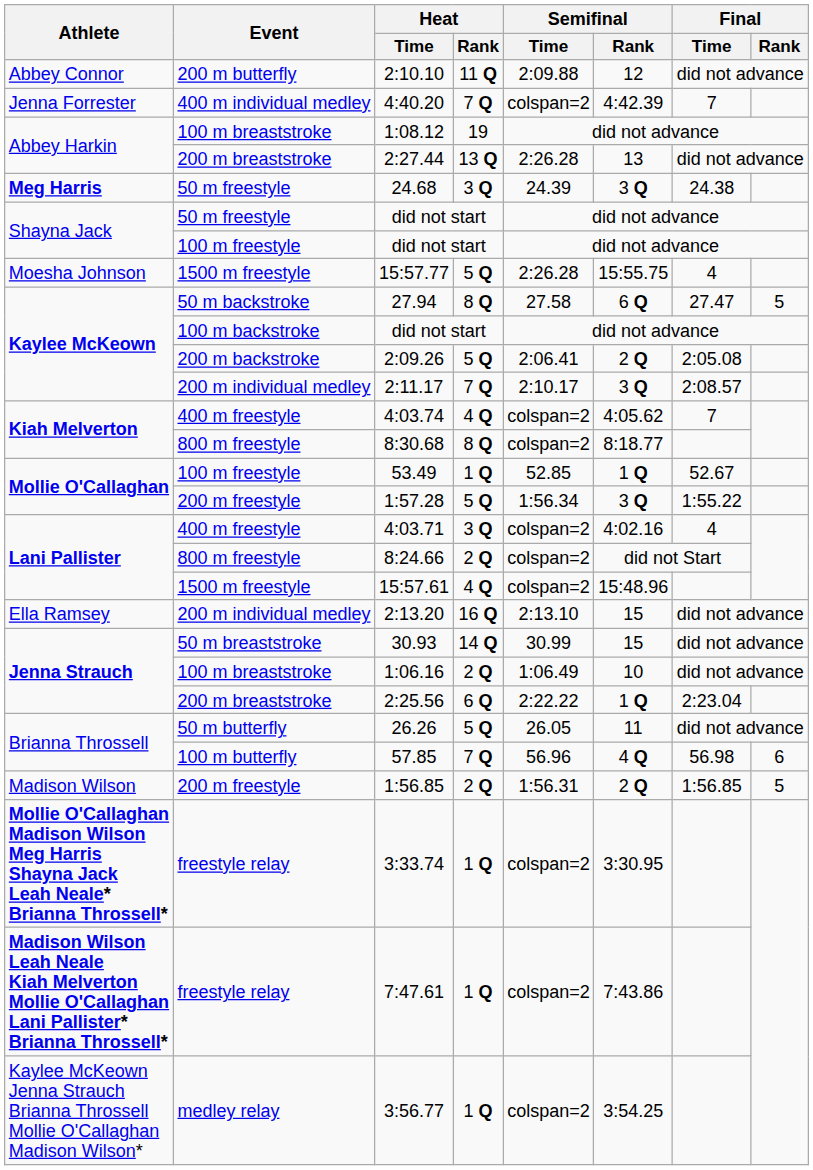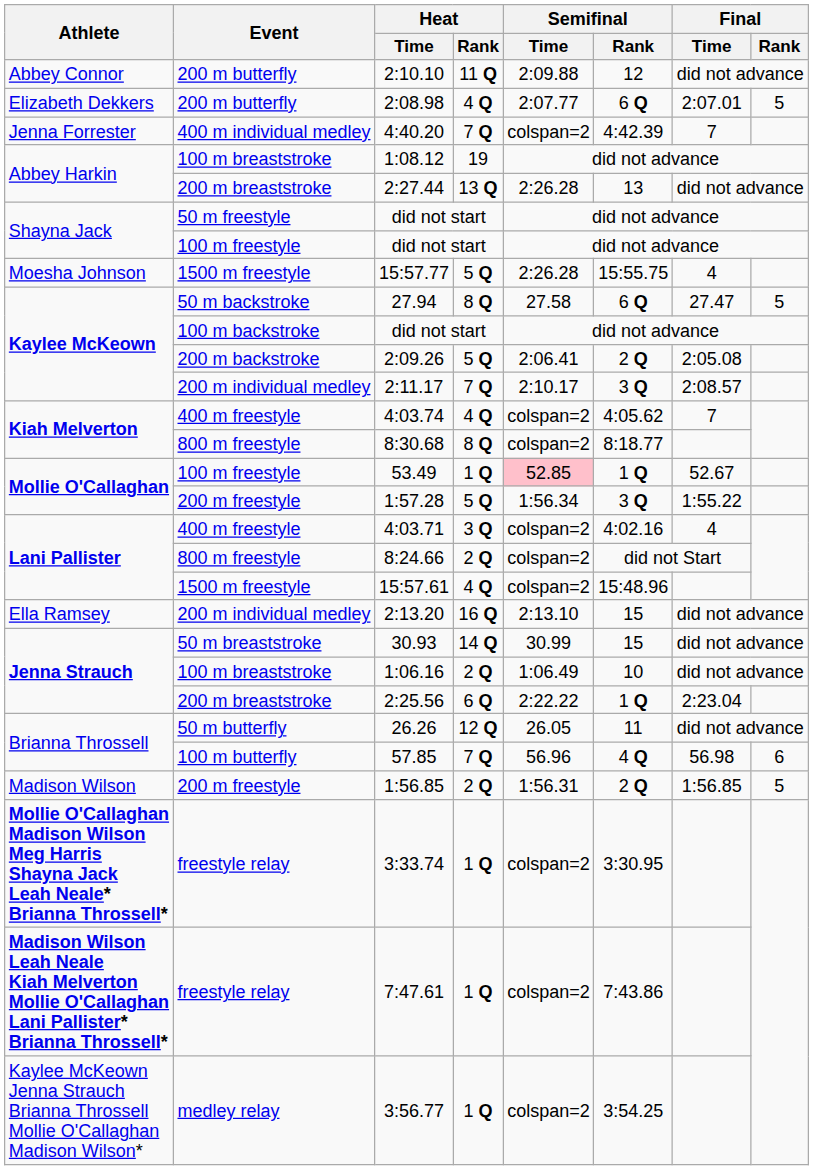+ row: (237, 103)
- row: (234, 188)
(549, 473) no background -> (549, 473) pink background
(478, 729) 5 Q -> (478, 729) 12 Q
